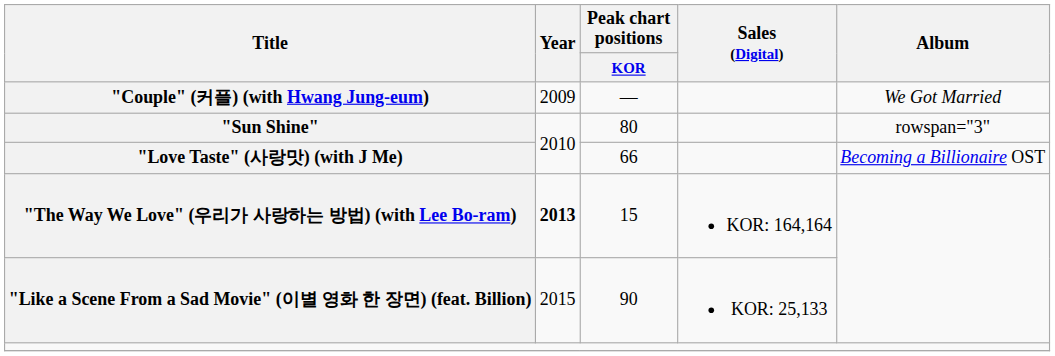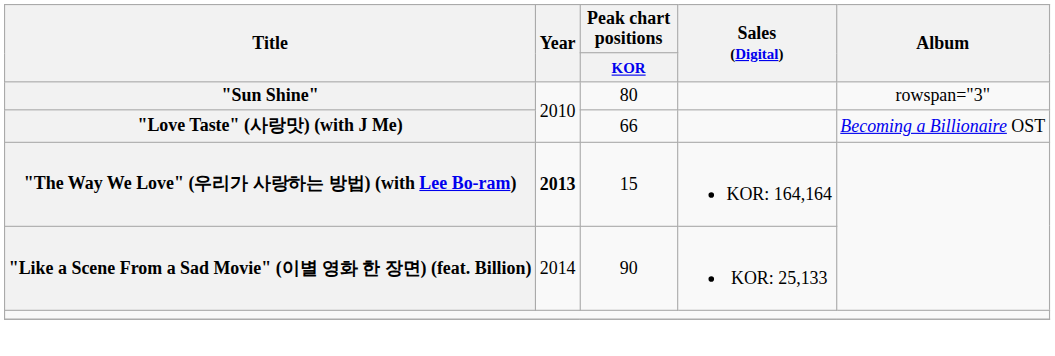- row: (270, 96)
(558, 300) 2015 -> (558, 268) 2014
